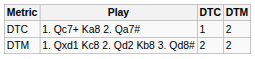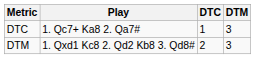(229, 29) 2 -> (229, 29) 3
(229, 45) 2 -> (229, 45) 3
